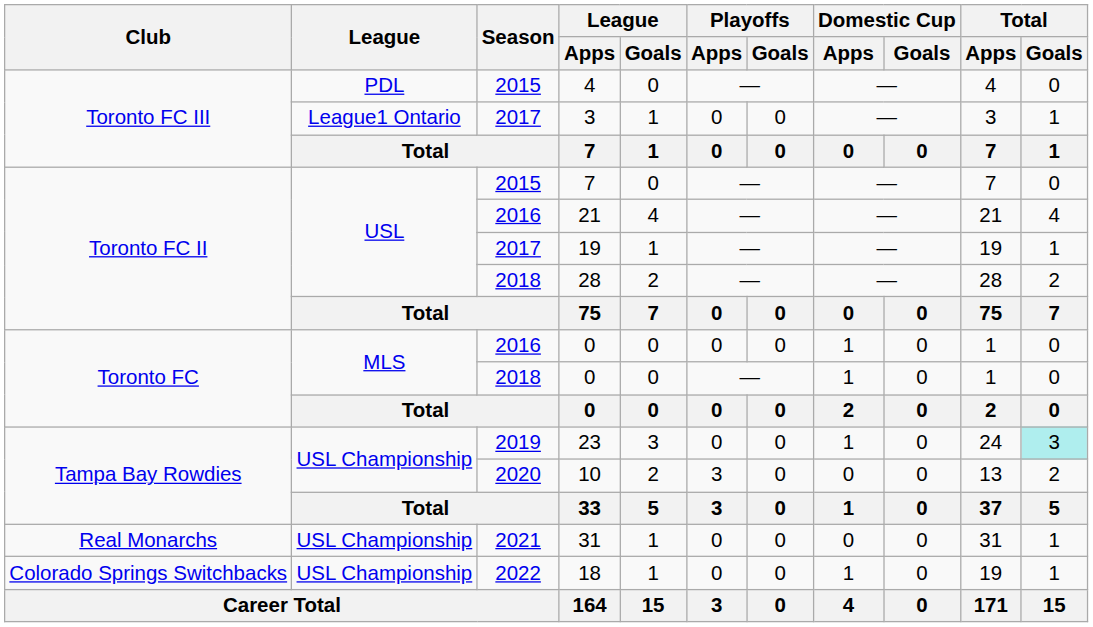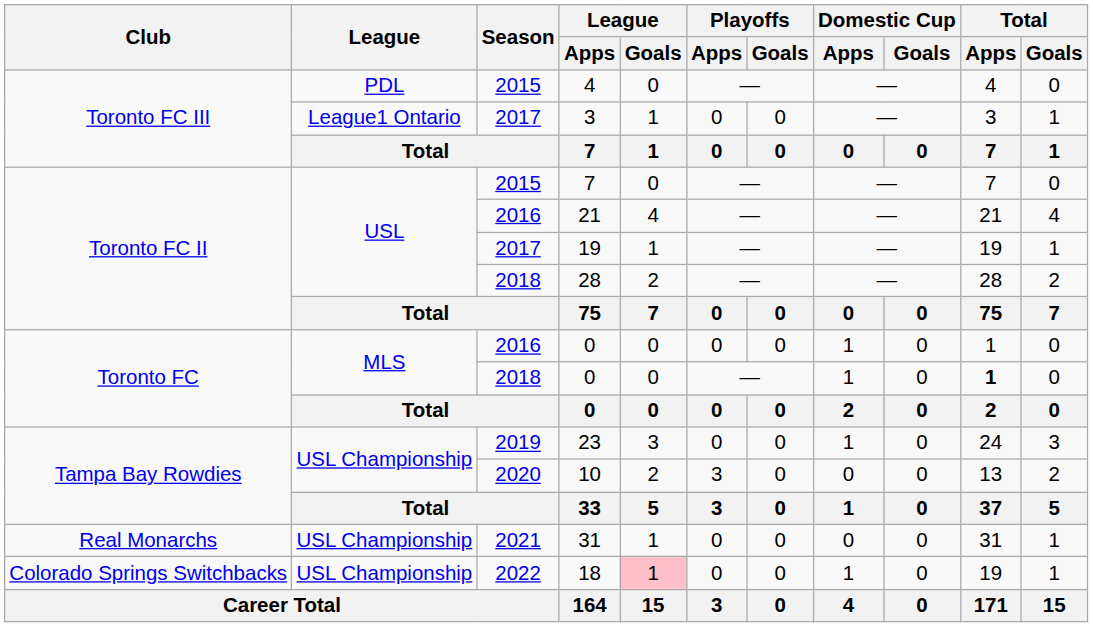(991, 378) normal -> (991, 378) bold
(1054, 442) paleturquoise background -> (1054, 442) no background
(653, 572) no background -> (653, 572) pink background
